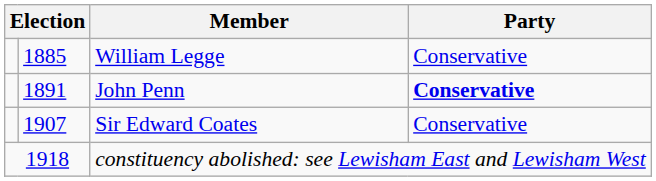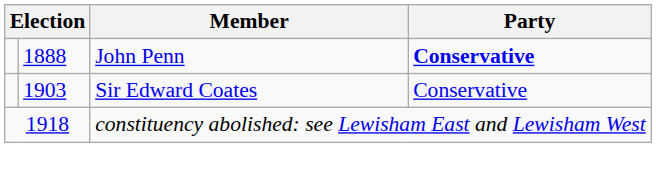- row: (160, 55)
(45, 90) 1891 -> (45, 55) 1888
(45, 124) 1907 -> (45, 90) 1903
